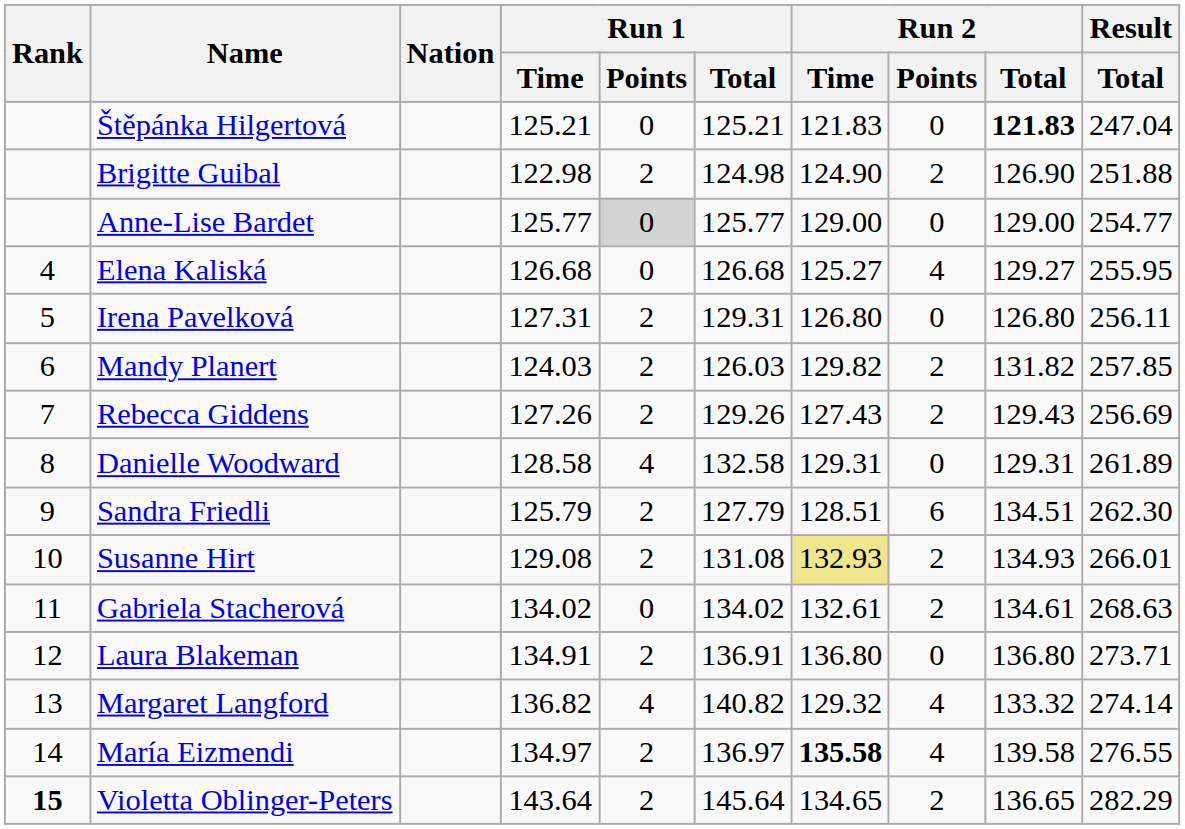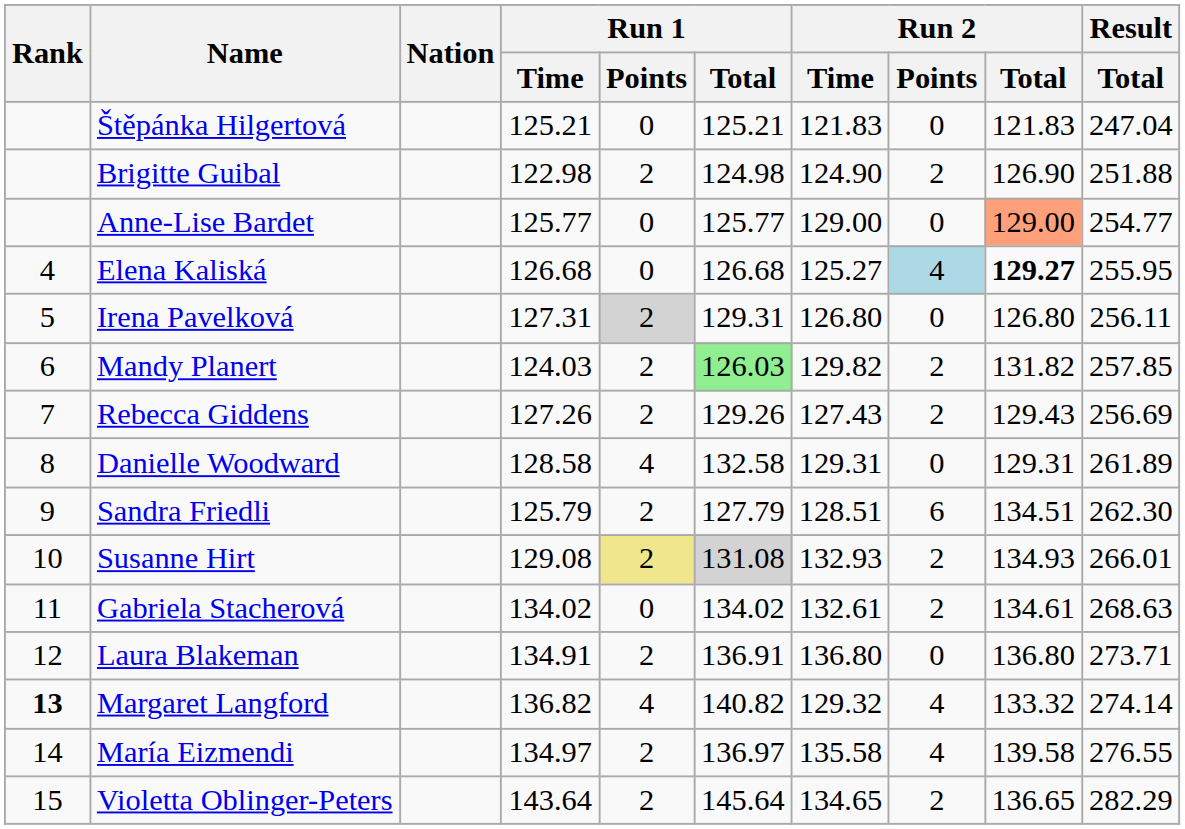(1033, 125) bold -> (1033, 125) normal
(647, 221) lightgrey background -> (647, 221) no background
(1033, 221) no background -> (1033, 221) lightsalmon background
(937, 269) no background -> (937, 269) lightblue background
(1033, 269) normal -> (1033, 269) bold
(647, 317) no background -> (647, 317) lightgrey background
(743, 366) no background -> (743, 366) lightgreen background
(647, 558) no background -> (647, 558) khaki background
(743, 558) no background -> (743, 558) lightgrey background
(841, 558) khaki background -> (841, 558) no background
(47, 703) normal -> (47, 703) bold
(841, 751) bold -> (841, 751) normal
(47, 800) bold -> (47, 800) normal
